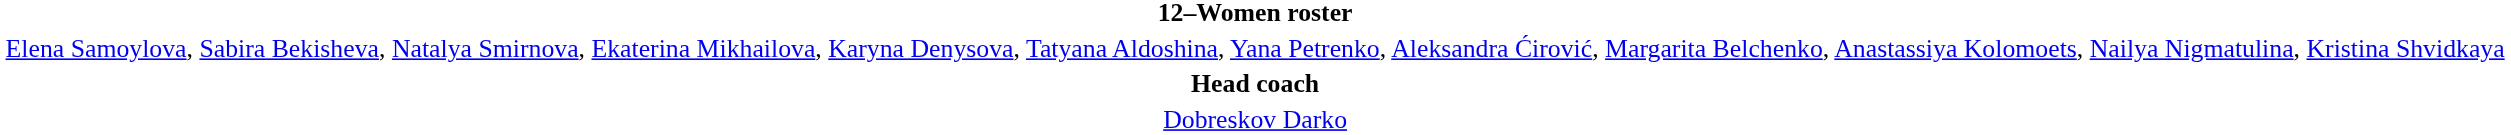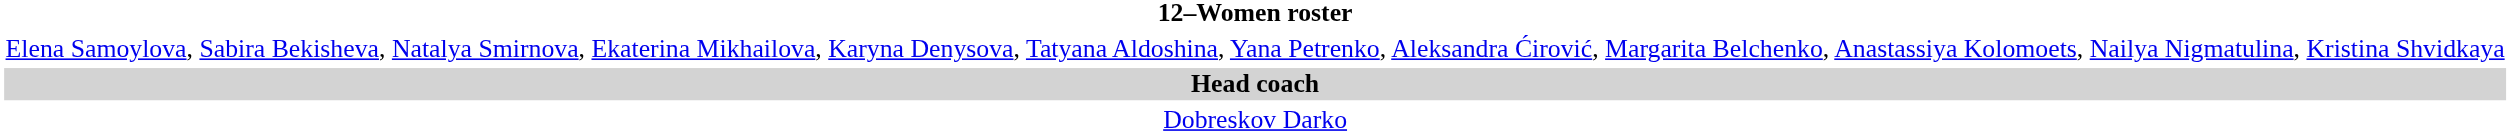(1255, 83) no background -> (1255, 83) lightgrey background
